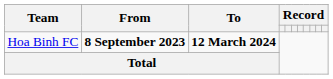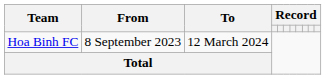(135, 42) bold -> (133, 42) normal
(234, 42) bold -> (228, 42) normal
